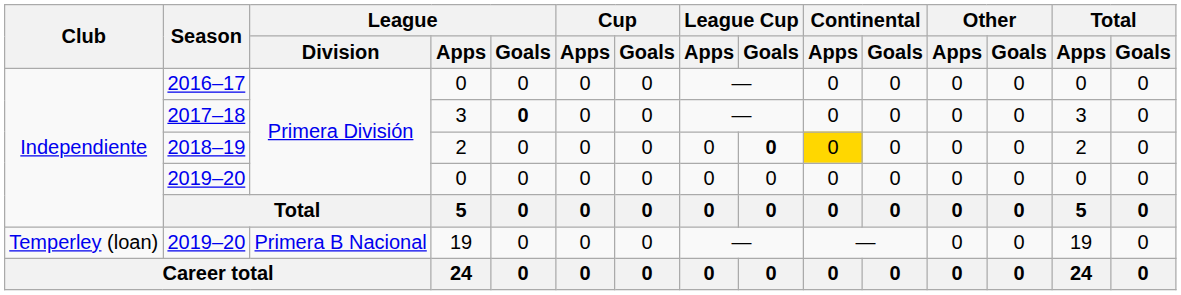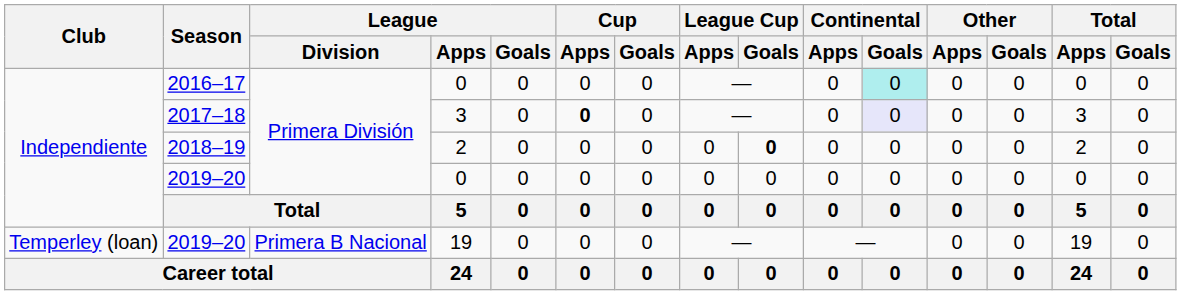(895, 83) no background -> (895, 83) paleturquoise background
(523, 115) bold -> (523, 115) normal
(585, 115) normal -> (585, 115) bold
(895, 115) no background -> (895, 115) lavender background
(833, 147) gold background -> (833, 147) no background
